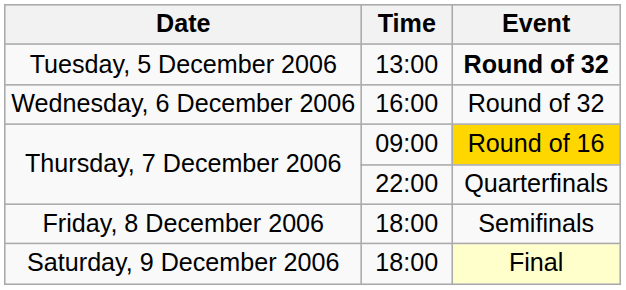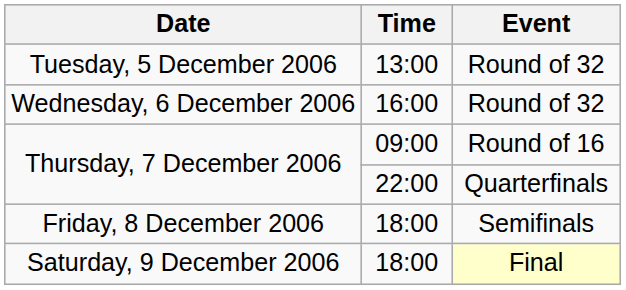(536, 64) bold -> (536, 64) normal
(536, 143) gold background -> (536, 143) no background
